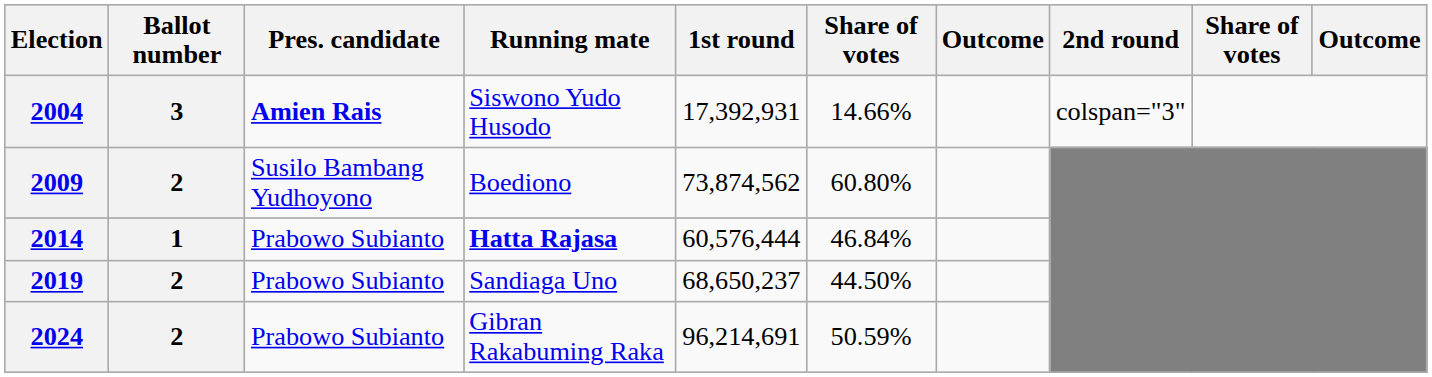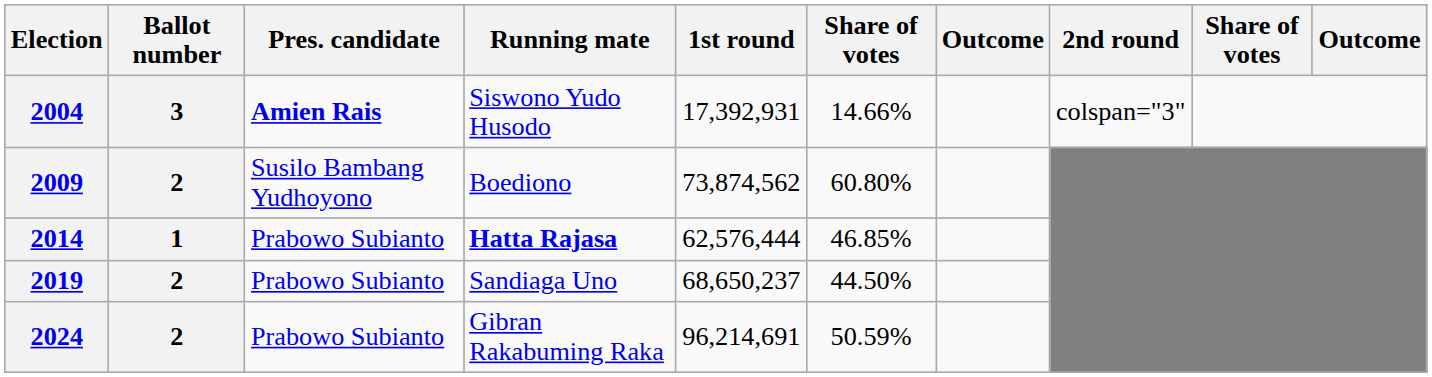(741, 238) 60,576,444 -> (741, 238) 62,576,444
(871, 238) 46.84% -> (871, 238) 46.85%
